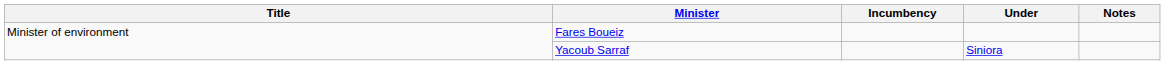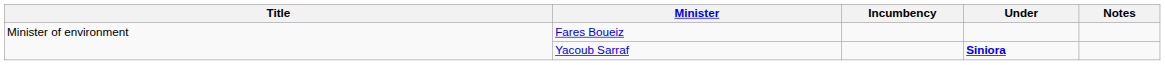(984, 50) normal -> (986, 50) bold
